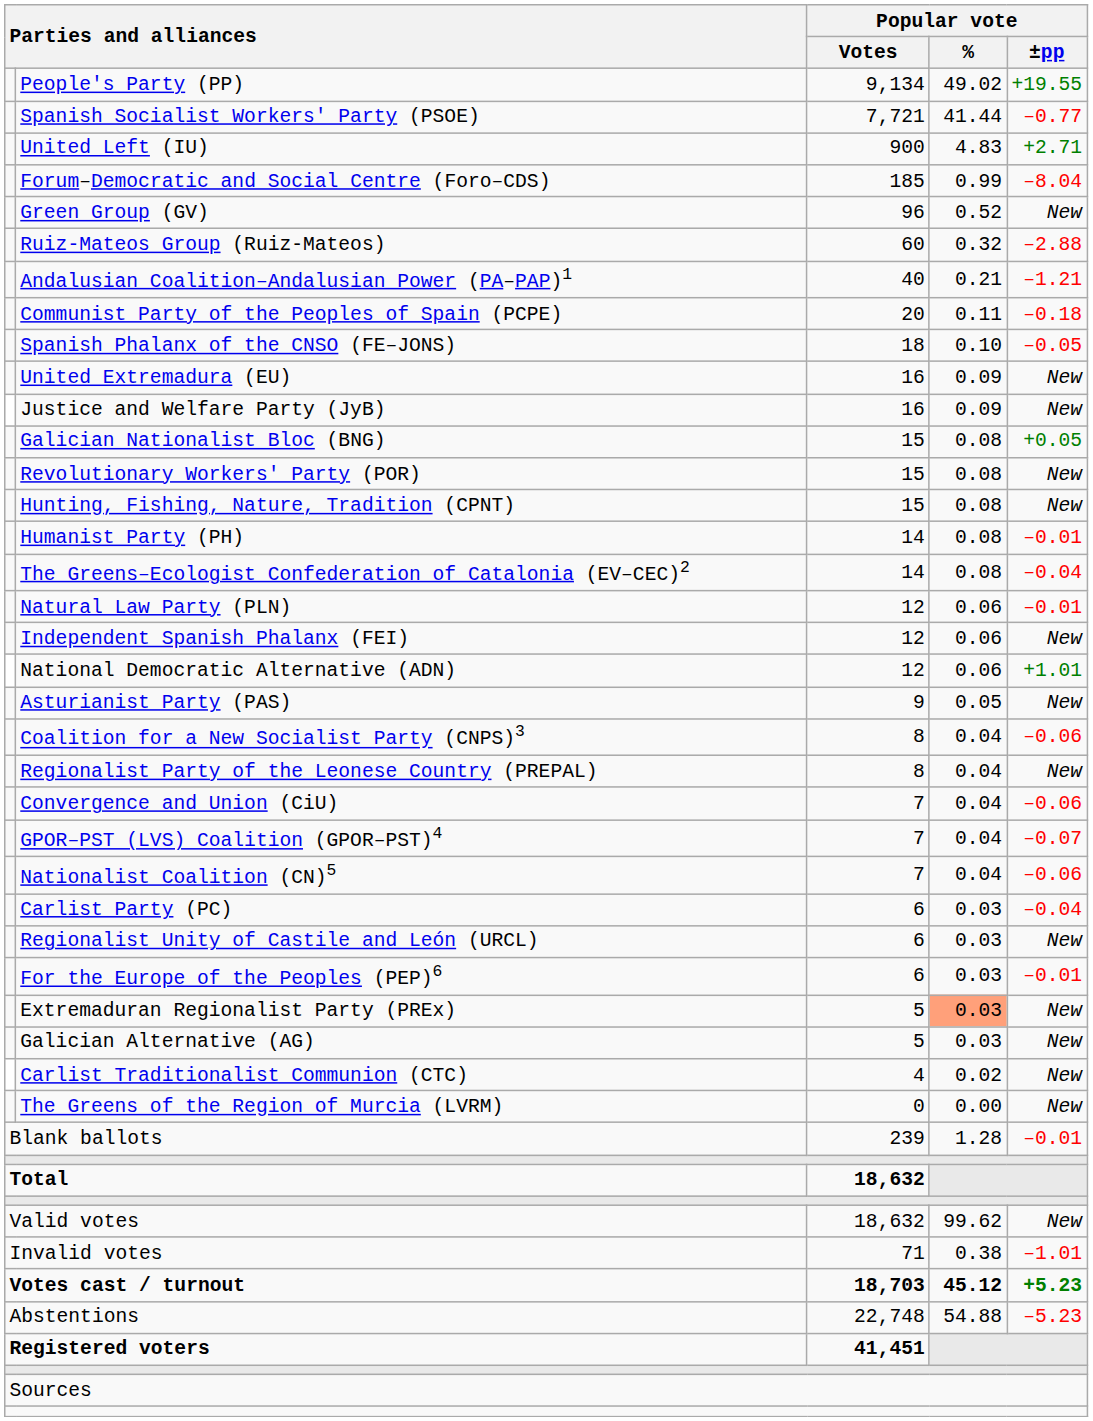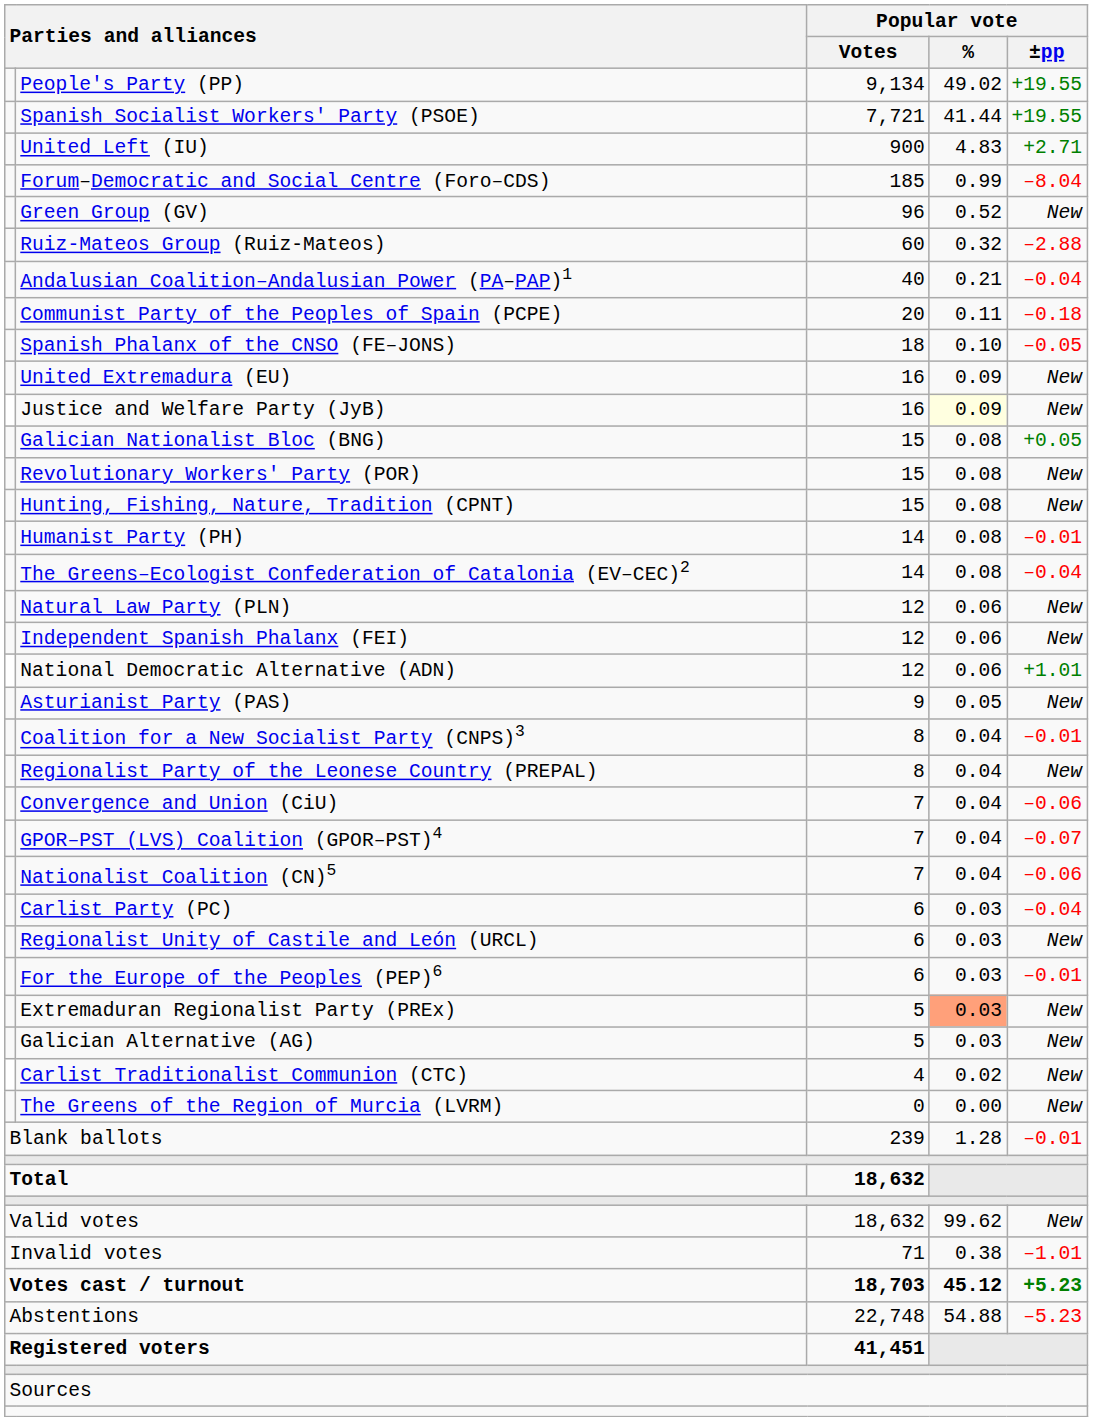(1053, 117) –0.77 -> (1047, 117) +19.55
(1053, 279) –1.21 -> (1053, 279) –0.04
(978, 410) no background -> (978, 410) lightyellow background
(1053, 607) –0.01 -> (1064, 607) New
(1053, 737) –0.06 -> (1053, 737) –0.01
